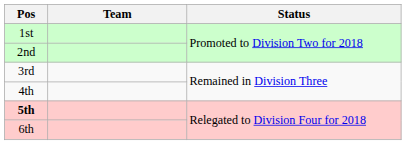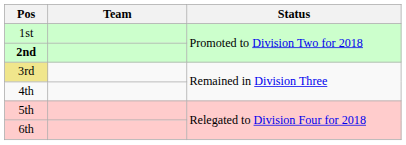(26, 52) normal -> (26, 52) bold
(26, 71) no background -> (26, 71) khaki background
(26, 110) bold -> (26, 110) normal
